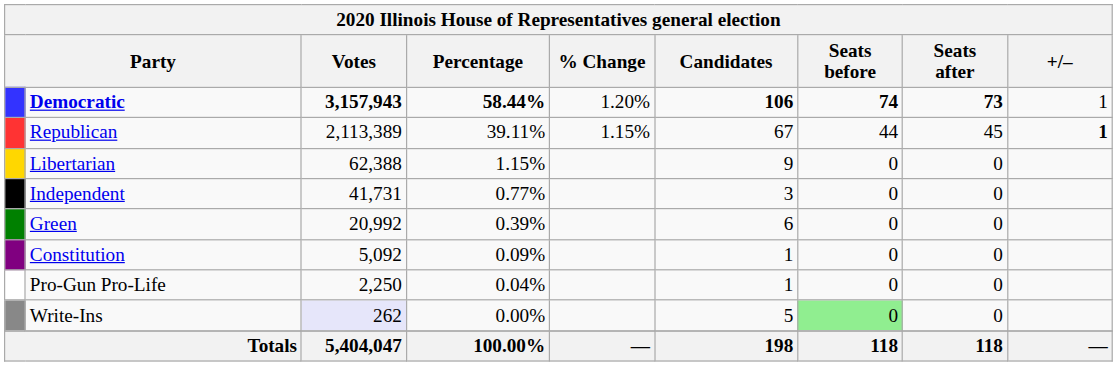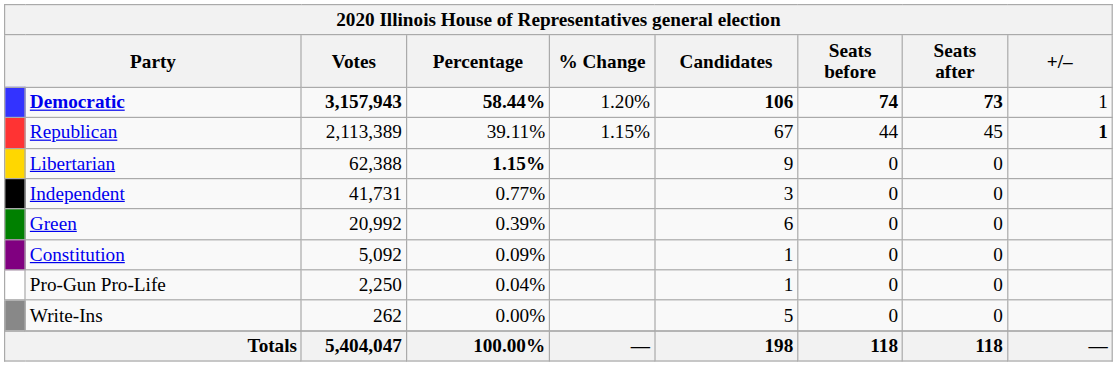(520, 163) normal -> (519, 163) bold
(387, 315) lavender background -> (387, 315) no background
(893, 315) lightgreen background -> (893, 315) no background
